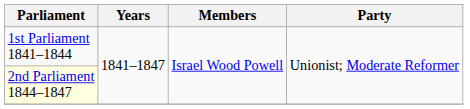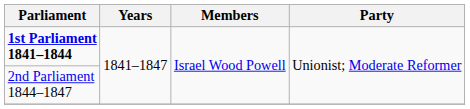(49, 46) normal -> (52, 46) bold
(51, 84) lightyellow background -> (51, 84) no background
